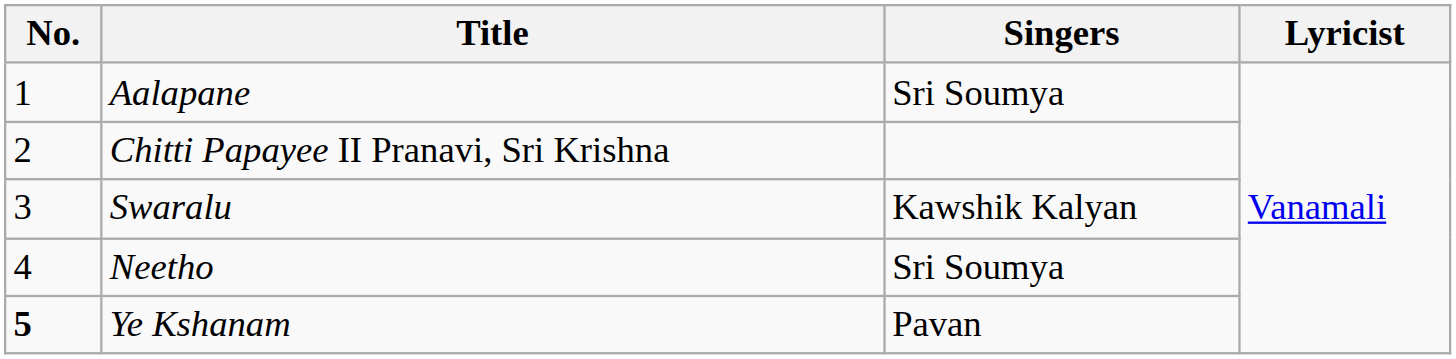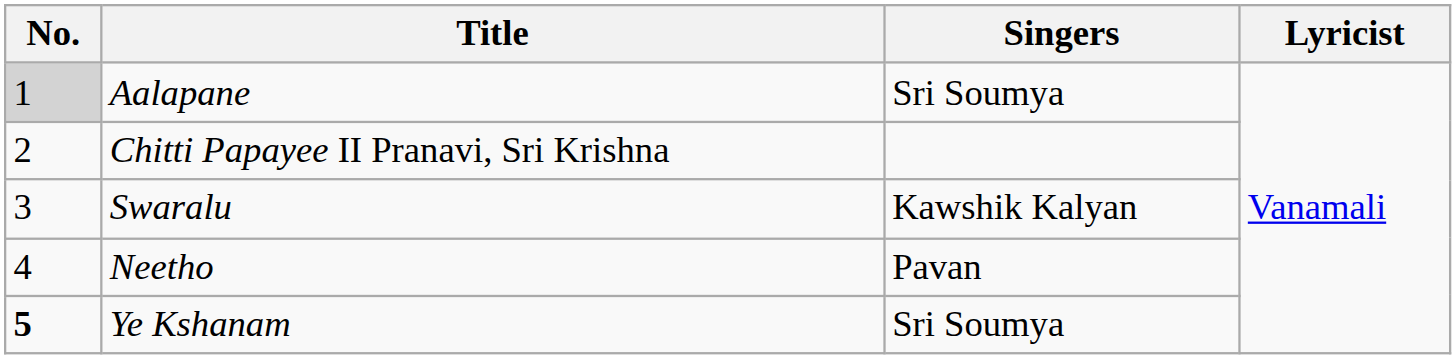(23, 91) no background -> (23, 91) lightgrey background
(978, 265) Sri Soumya -> (937, 265) Pavan
(937, 324) Pavan -> (978, 324) Sri Soumya
